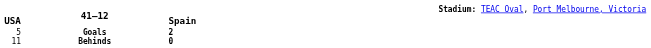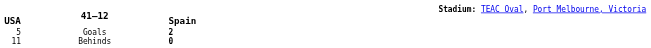(95, 37) bold -> (95, 37) normal
